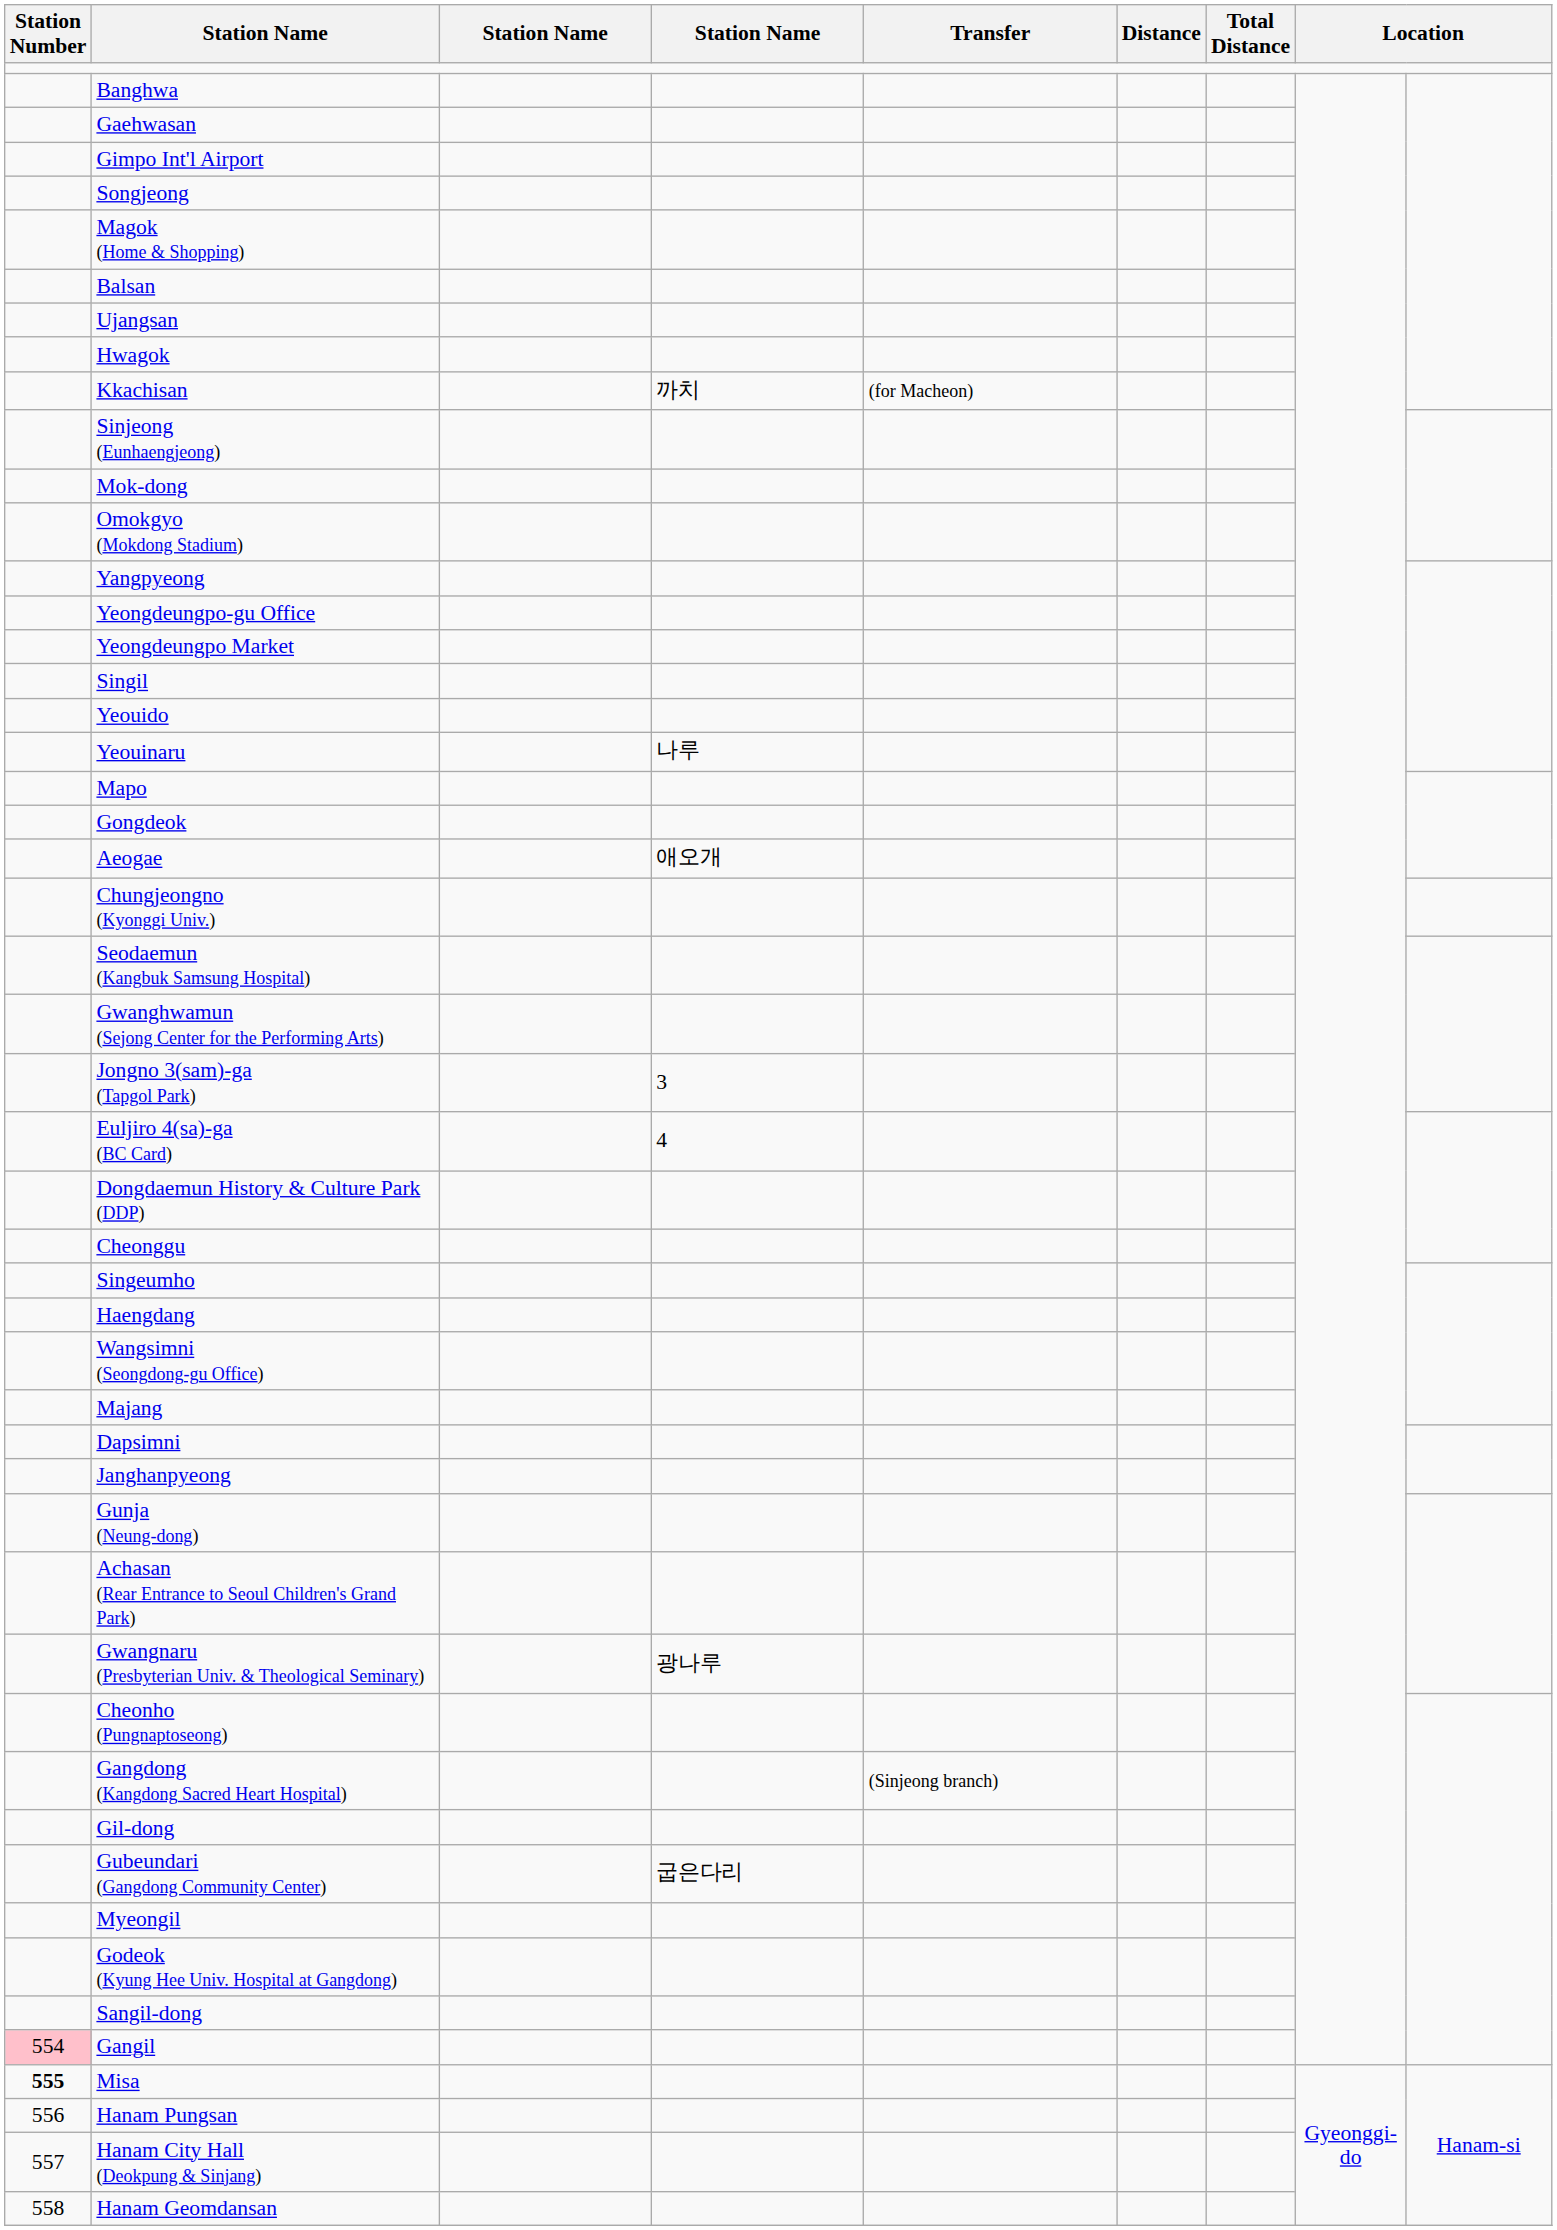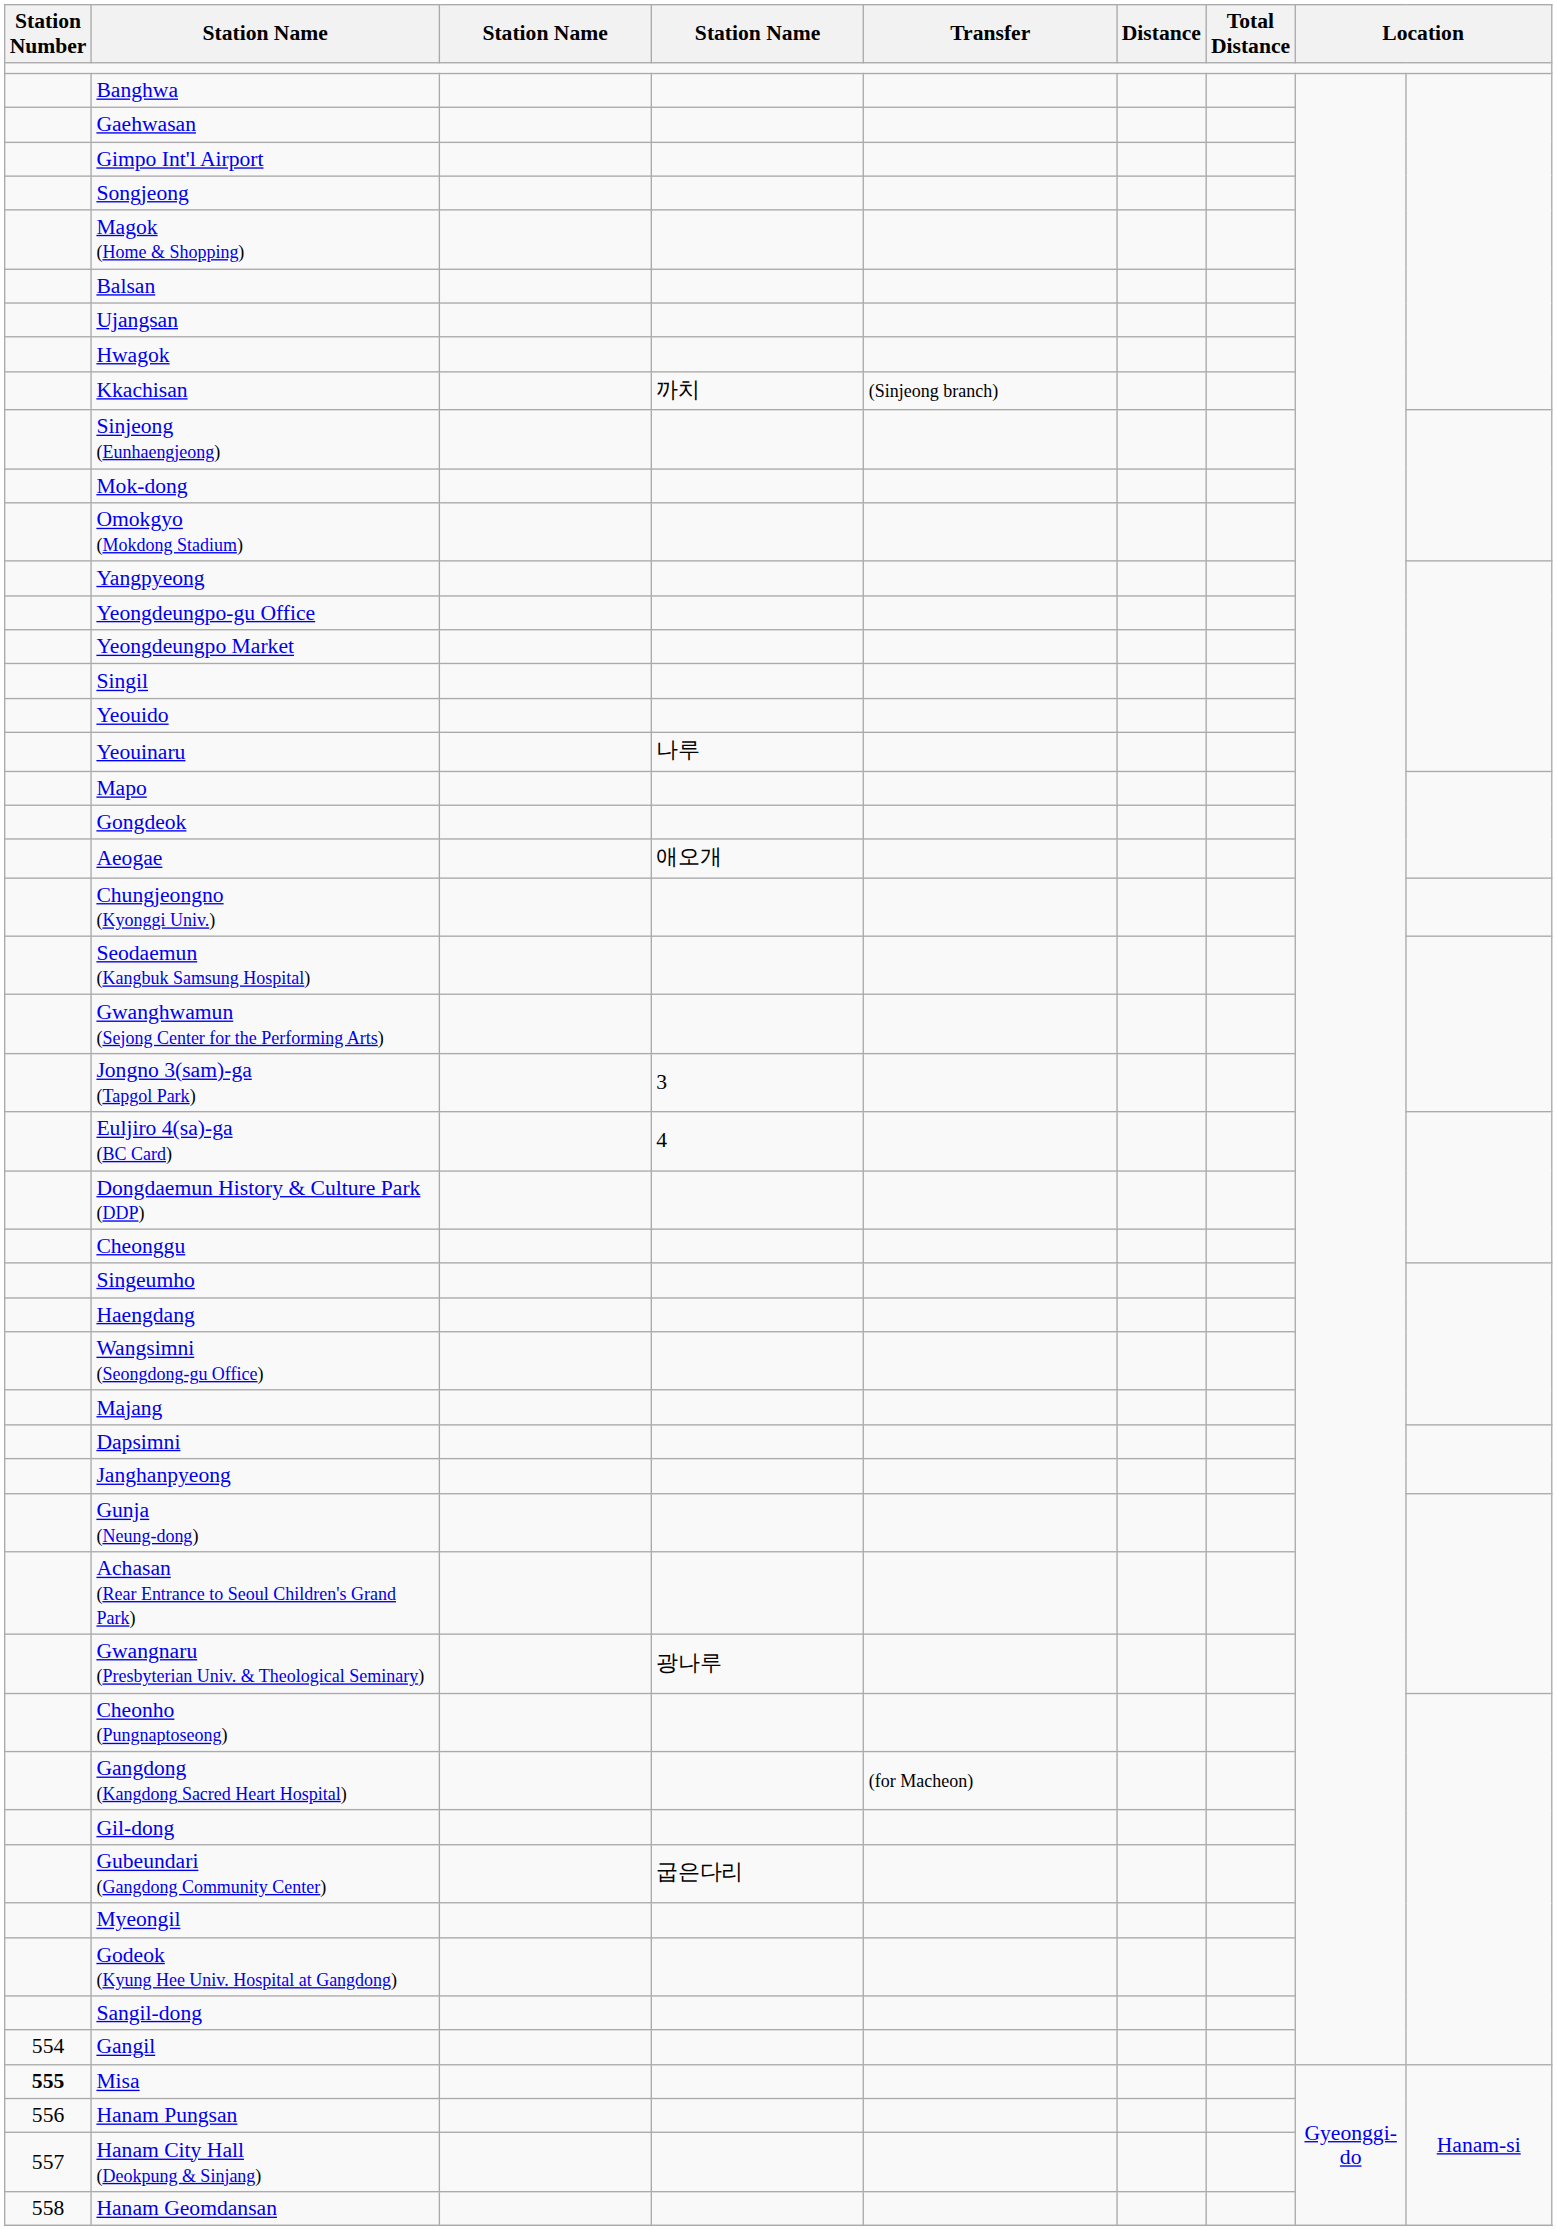(921, 391) (for Macheon) -> (933, 391) (Sinjeong branch)
(933, 1782) (Sinjeong branch) -> (921, 1782) (for Macheon)
(48, 2046) pink background -> (48, 2046) no background
